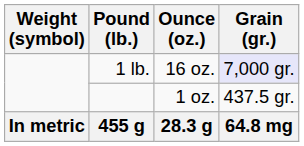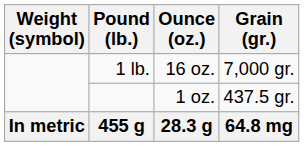(259, 68) lavender background -> (259, 68) no background
